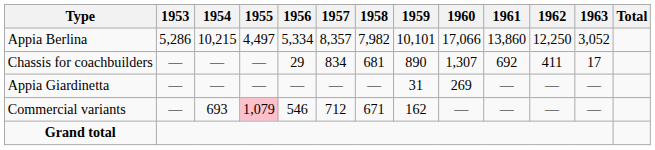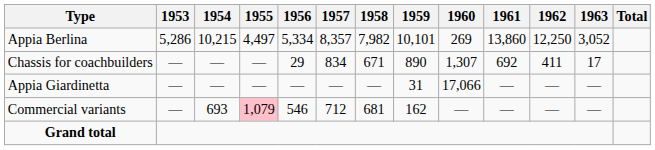(461, 39) 17,066 -> (461, 39) 269
(374, 63) 681 -> (374, 63) 671
(461, 86) 269 -> (461, 86) 17,066
(374, 109) 671 -> (374, 109) 681
